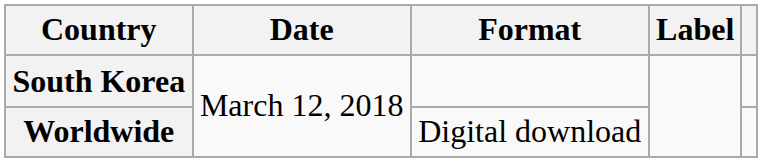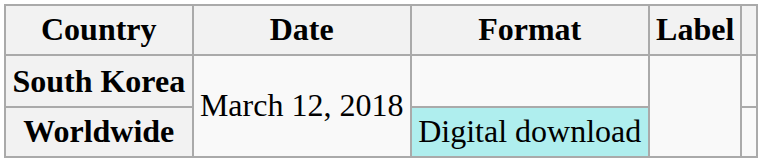(530, 131) no background -> (530, 131) paleturquoise background
